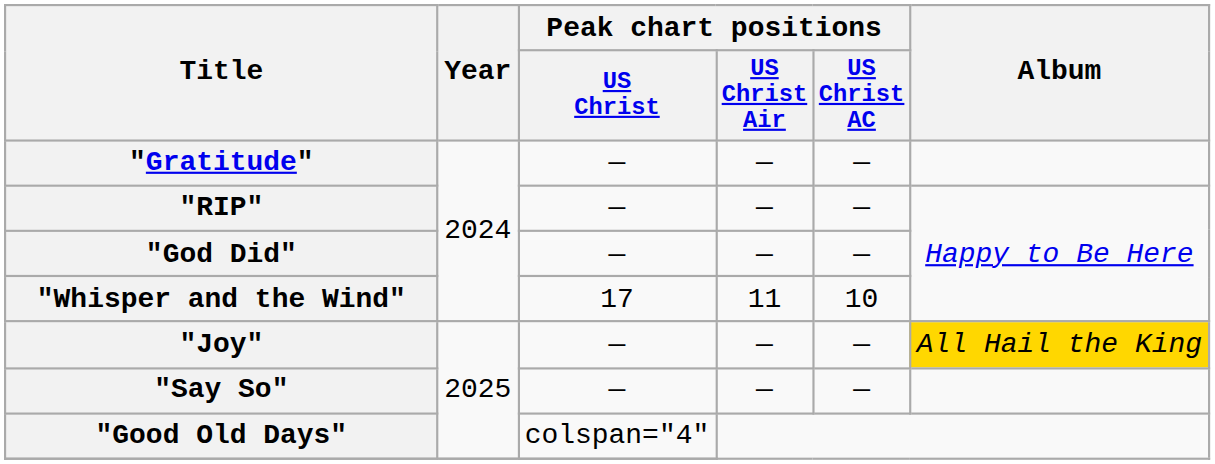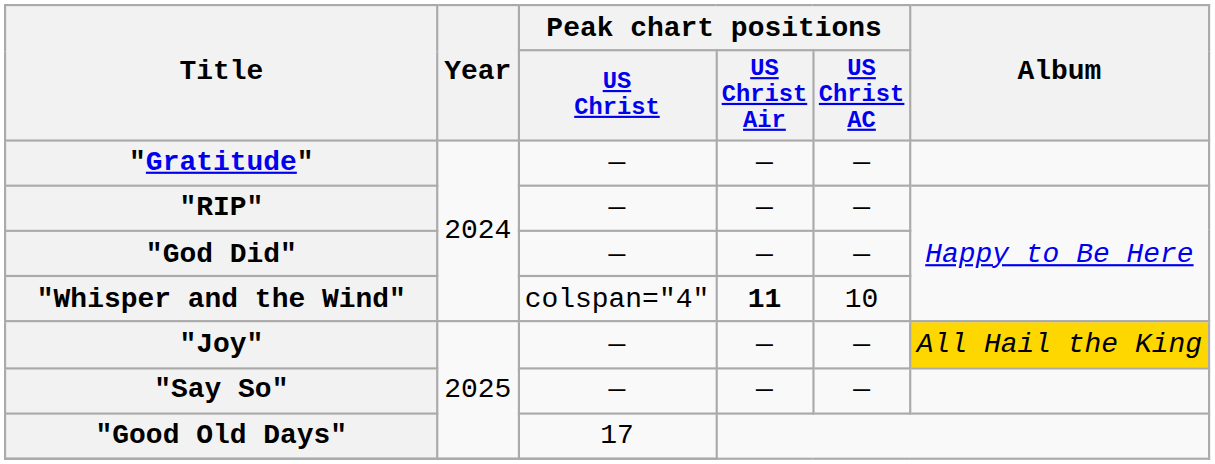(617, 299) 17 -> (617, 299) colspan="4"
(764, 299) normal -> (764, 299) bold
(617, 436) colspan="4" -> (617, 436) 17
